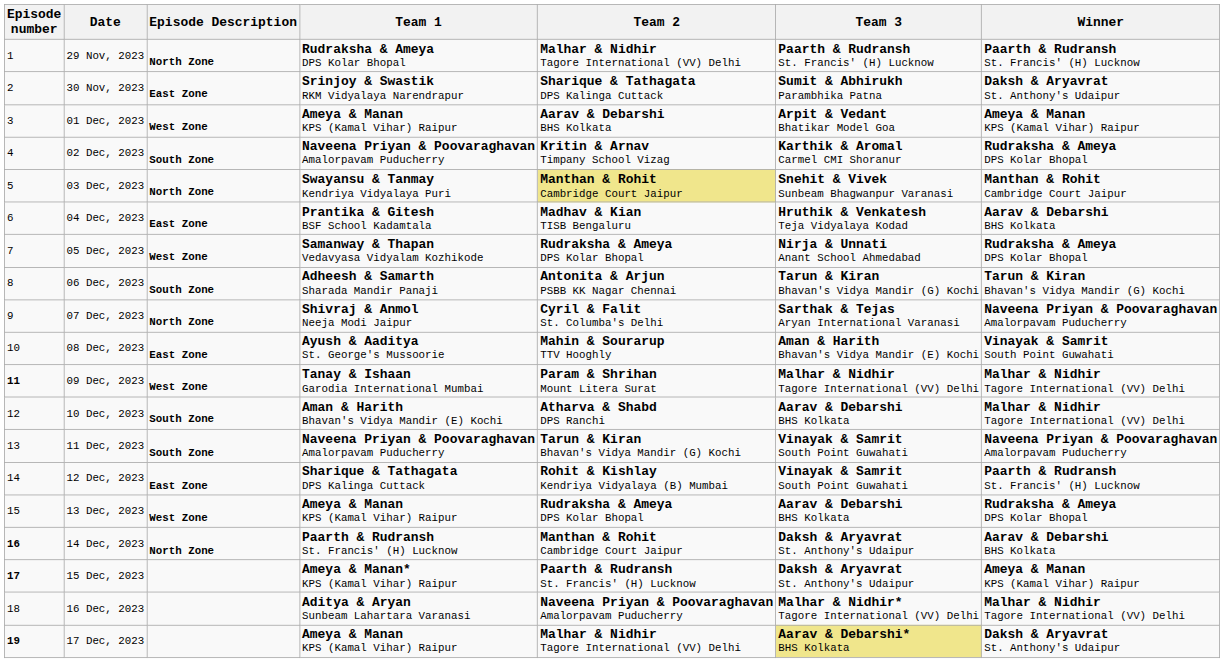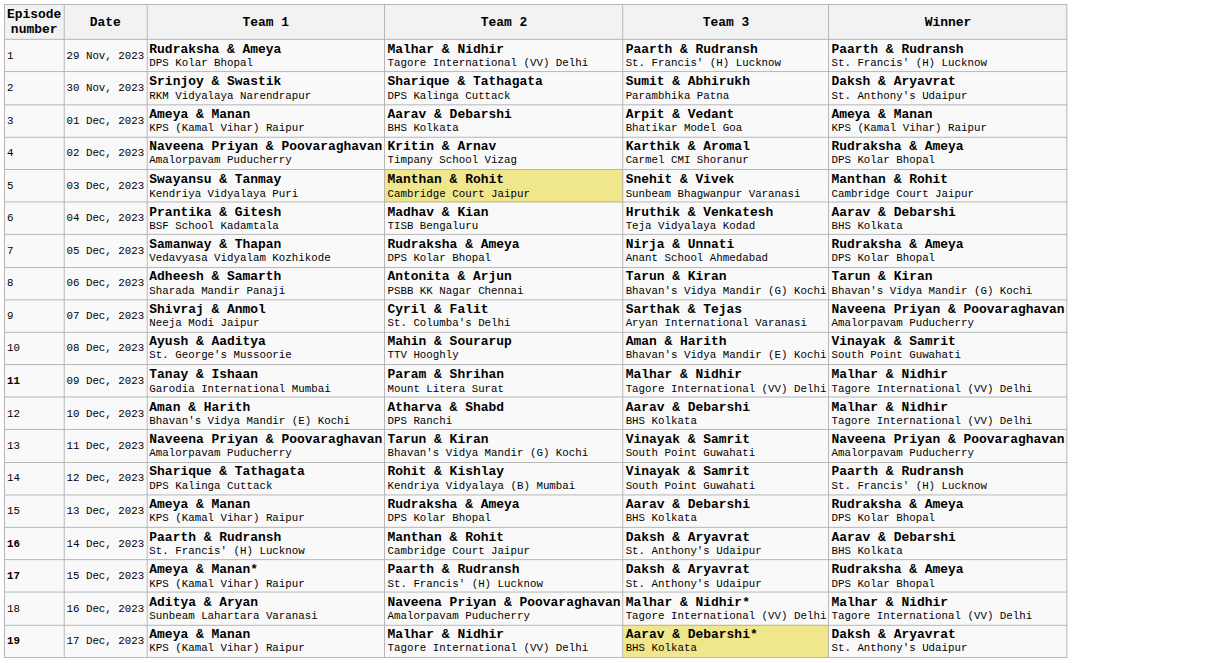- column: (223, 22)
(1062, 576) Ameya & Manan KPS (Kamal Vihar) Raipur -> (898, 576) Rudraksha & Ameya DPS Kolar Bhopal
